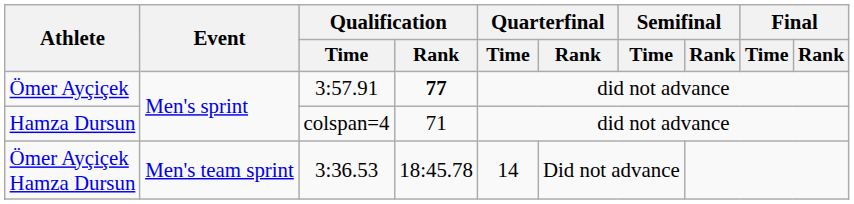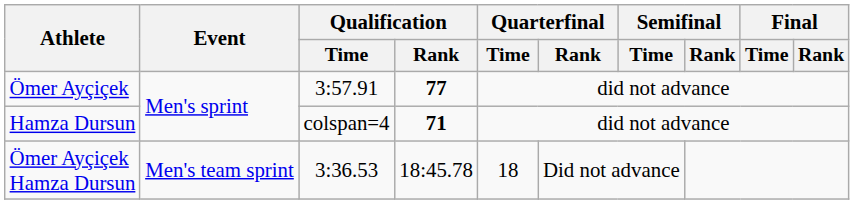(436, 123) normal -> (436, 123) bold
(508, 170) 14 -> (508, 170) 18
